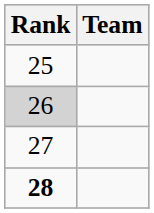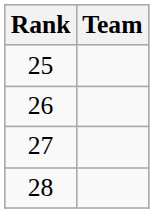(41, 106) lightgrey background -> (41, 106) no background
(41, 187) bold -> (41, 187) normal
